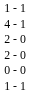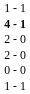(15, 24) normal -> (15, 24) bold
